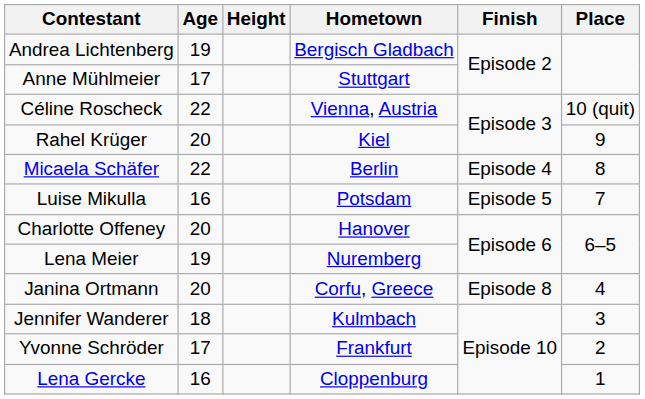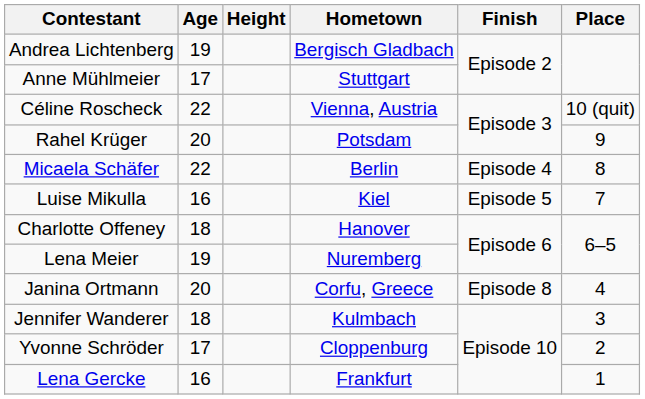(374, 139) Kiel -> (374, 139) Potsdam
(374, 199) Potsdam -> (374, 199) Kiel
(200, 229) 20 -> (200, 229) 18
(374, 348) Frankfurt -> (374, 348) Cloppenburg
(374, 378) Cloppenburg -> (374, 378) Frankfurt
